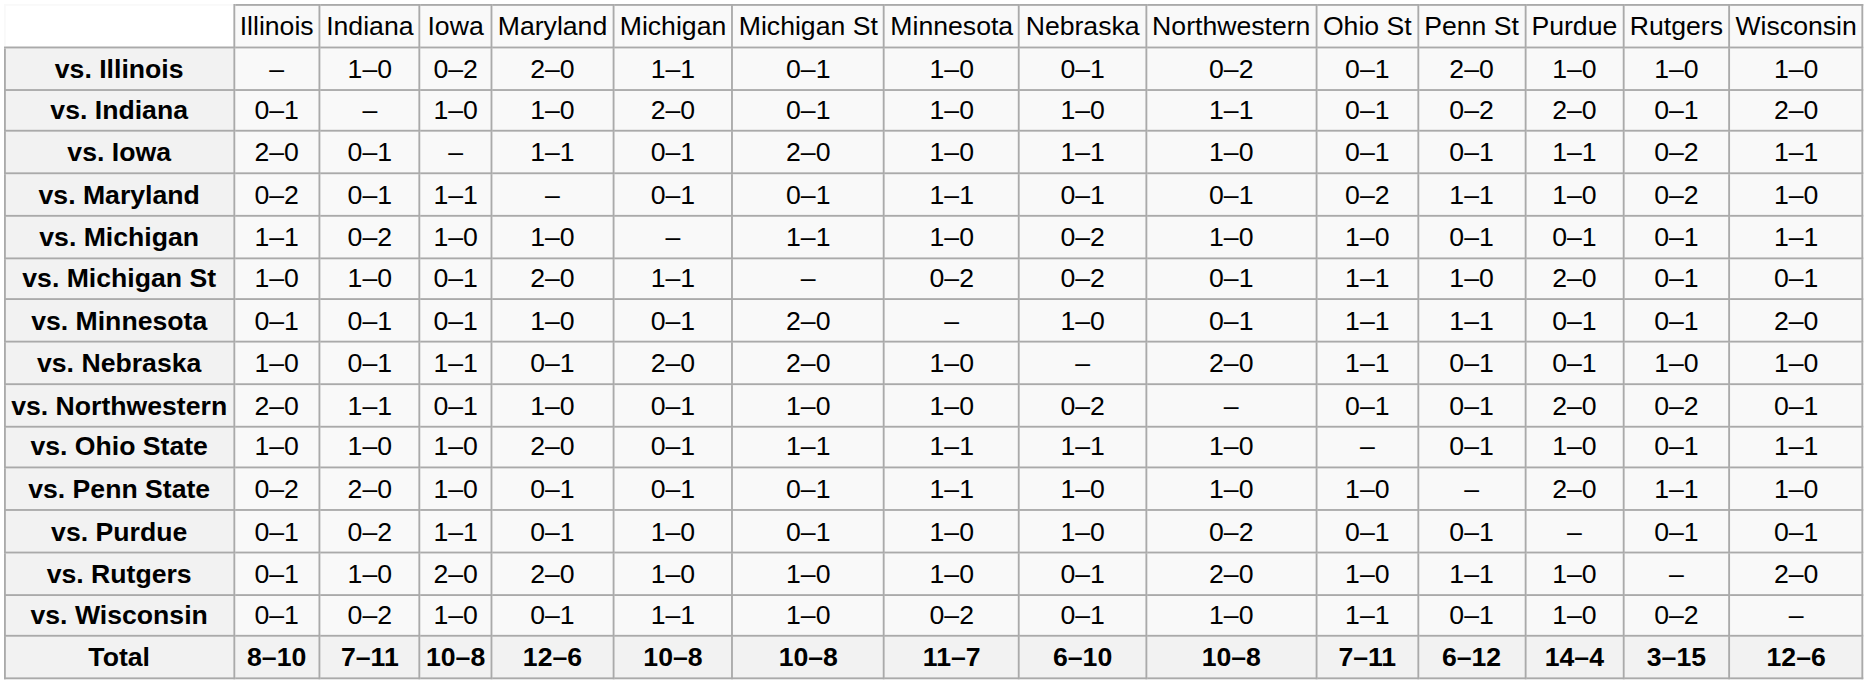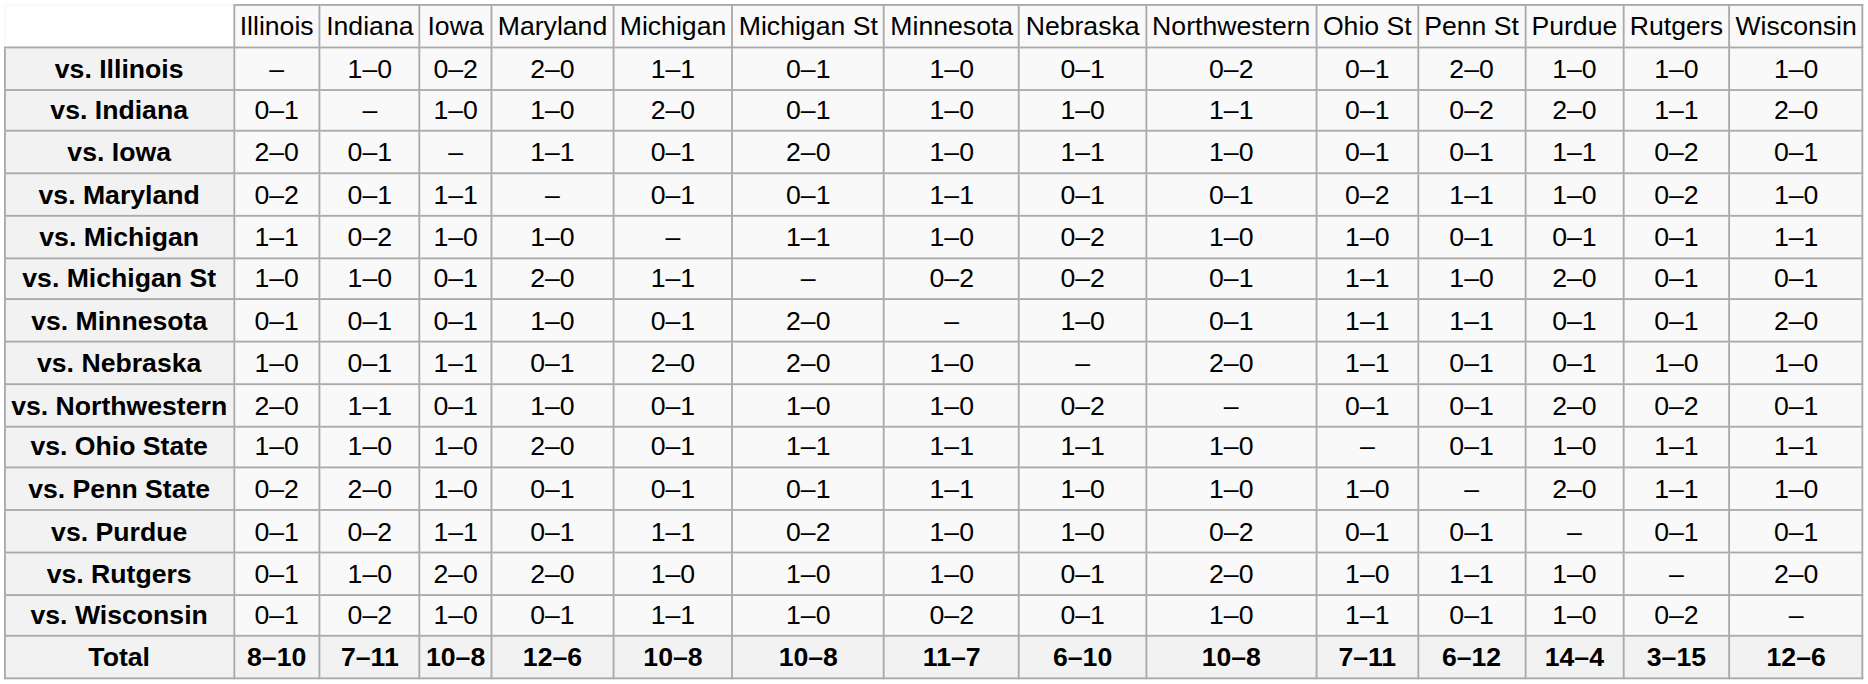(1676, 111) 0–1 -> (1676, 111) 1–1
(1796, 153) 1–1 -> (1796, 153) 0–1
(1676, 447) 0–1 -> (1676, 447) 1–1
(673, 531) 1–0 -> (673, 531) 1–1
(808, 531) 0–1 -> (808, 531) 0–2
